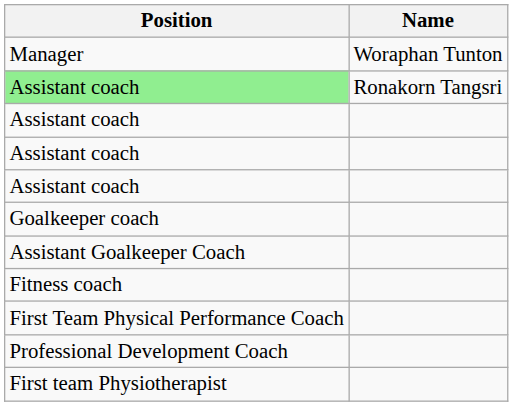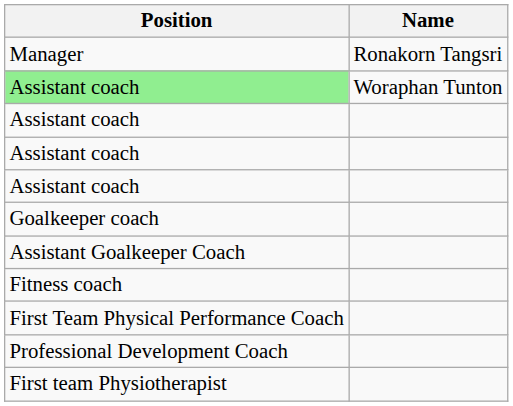(428, 53) Woraphan Tunton -> (428, 53) Ronakorn Tangsri
(428, 86) Ronakorn Tangsri -> (428, 86) Woraphan Tunton
